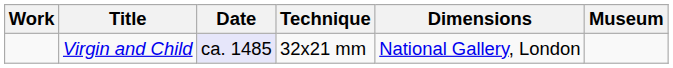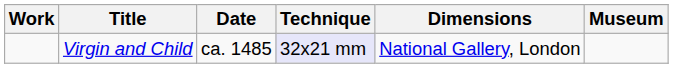(236, 48) lavender background -> (236, 48) no background
(323, 48) no background -> (323, 48) lavender background
